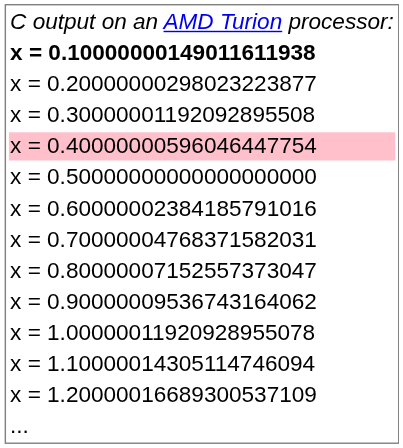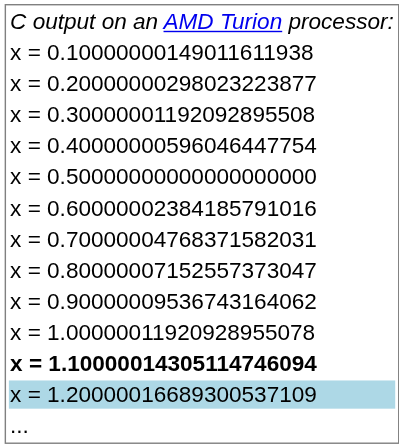(163, 53) bold -> (162, 53) normal
(163, 146) pink background -> (163, 146) no background
(163, 363) normal -> (163, 363) bold
(163, 394) no background -> (163, 394) lightblue background
